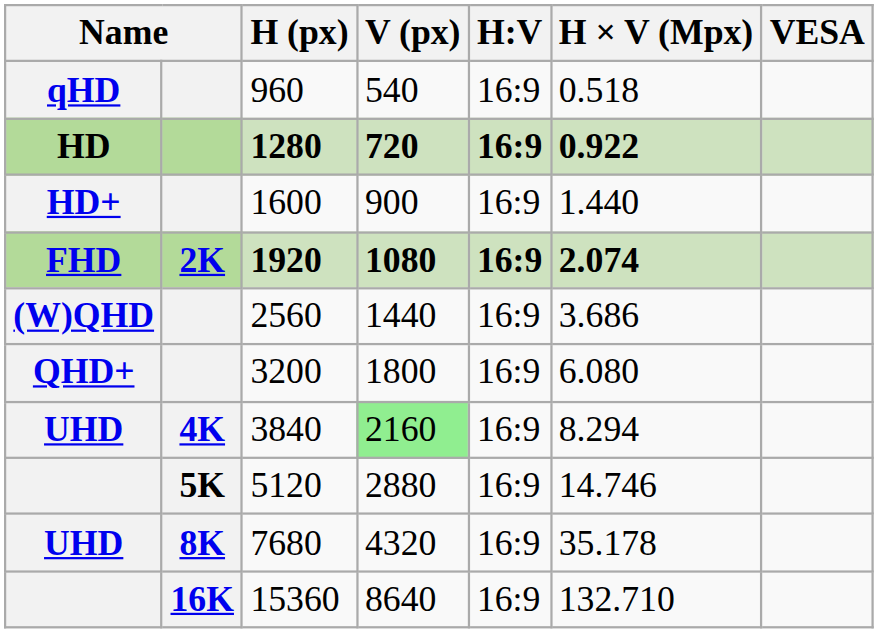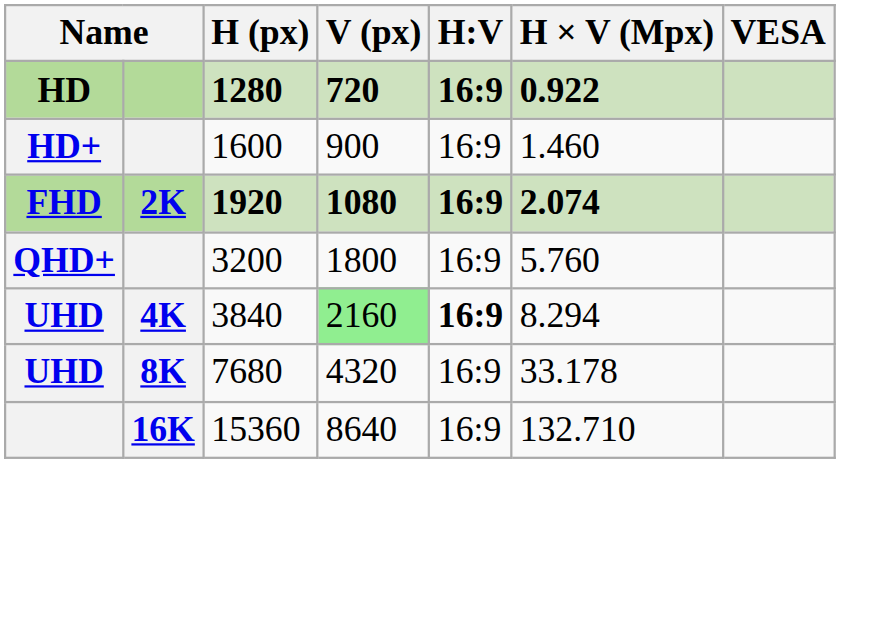- row: (277, 89)
(599, 202) 1.440 -> (560, 145) 1.460
- row: (286, 315)
(599, 372) 6.080 -> (560, 259) 5.760
(509, 428) normal -> (471, 315) bold
- row: (286, 485)
(608, 542) 35.178 -> (569, 372) 33.178
